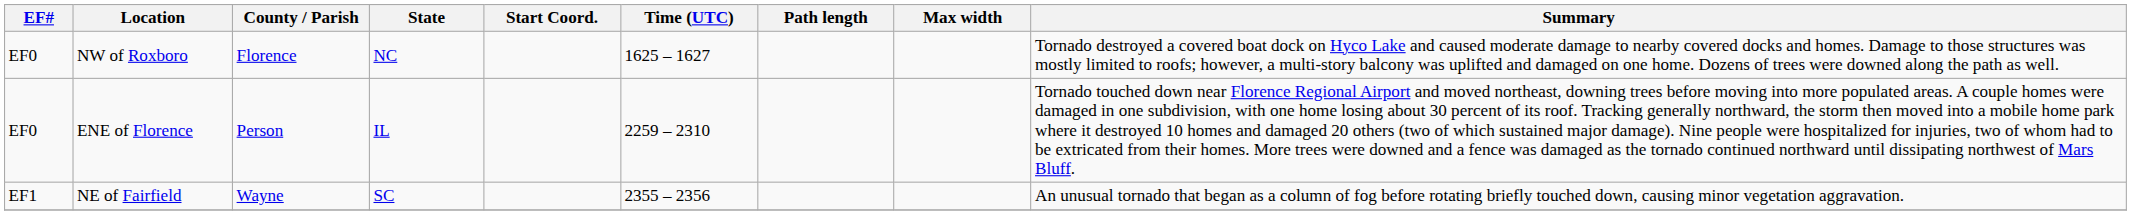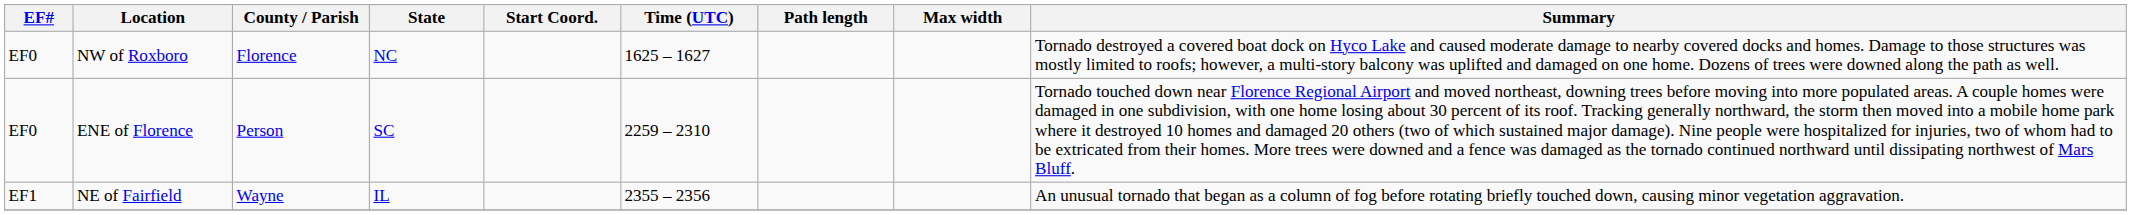(382, 130) IL -> (384, 130) SC
(384, 195) SC -> (382, 195) IL
